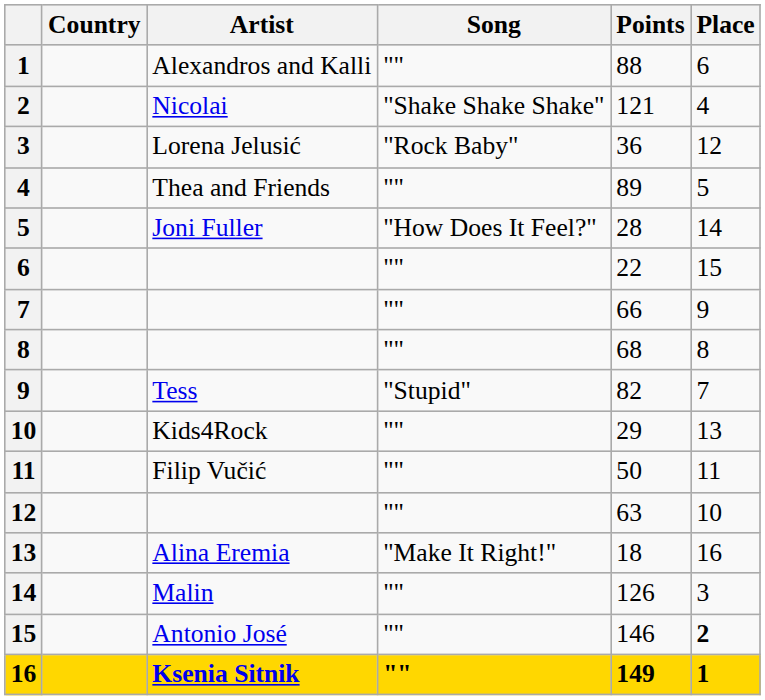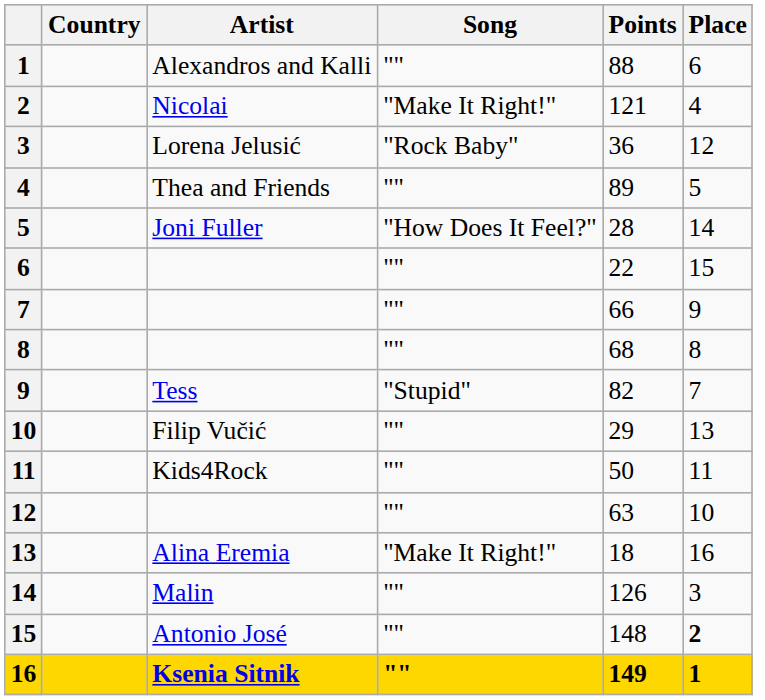(494, 106) "Shake Shake Shake" -> (470, 106) "Make It Right!"
(210, 430) Kids4Rock -> (209, 430) Filip Vučić
(209, 471) Filip Vučić -> (210, 471) Kids4Rock
(636, 633) 146 -> (628, 633) 148
